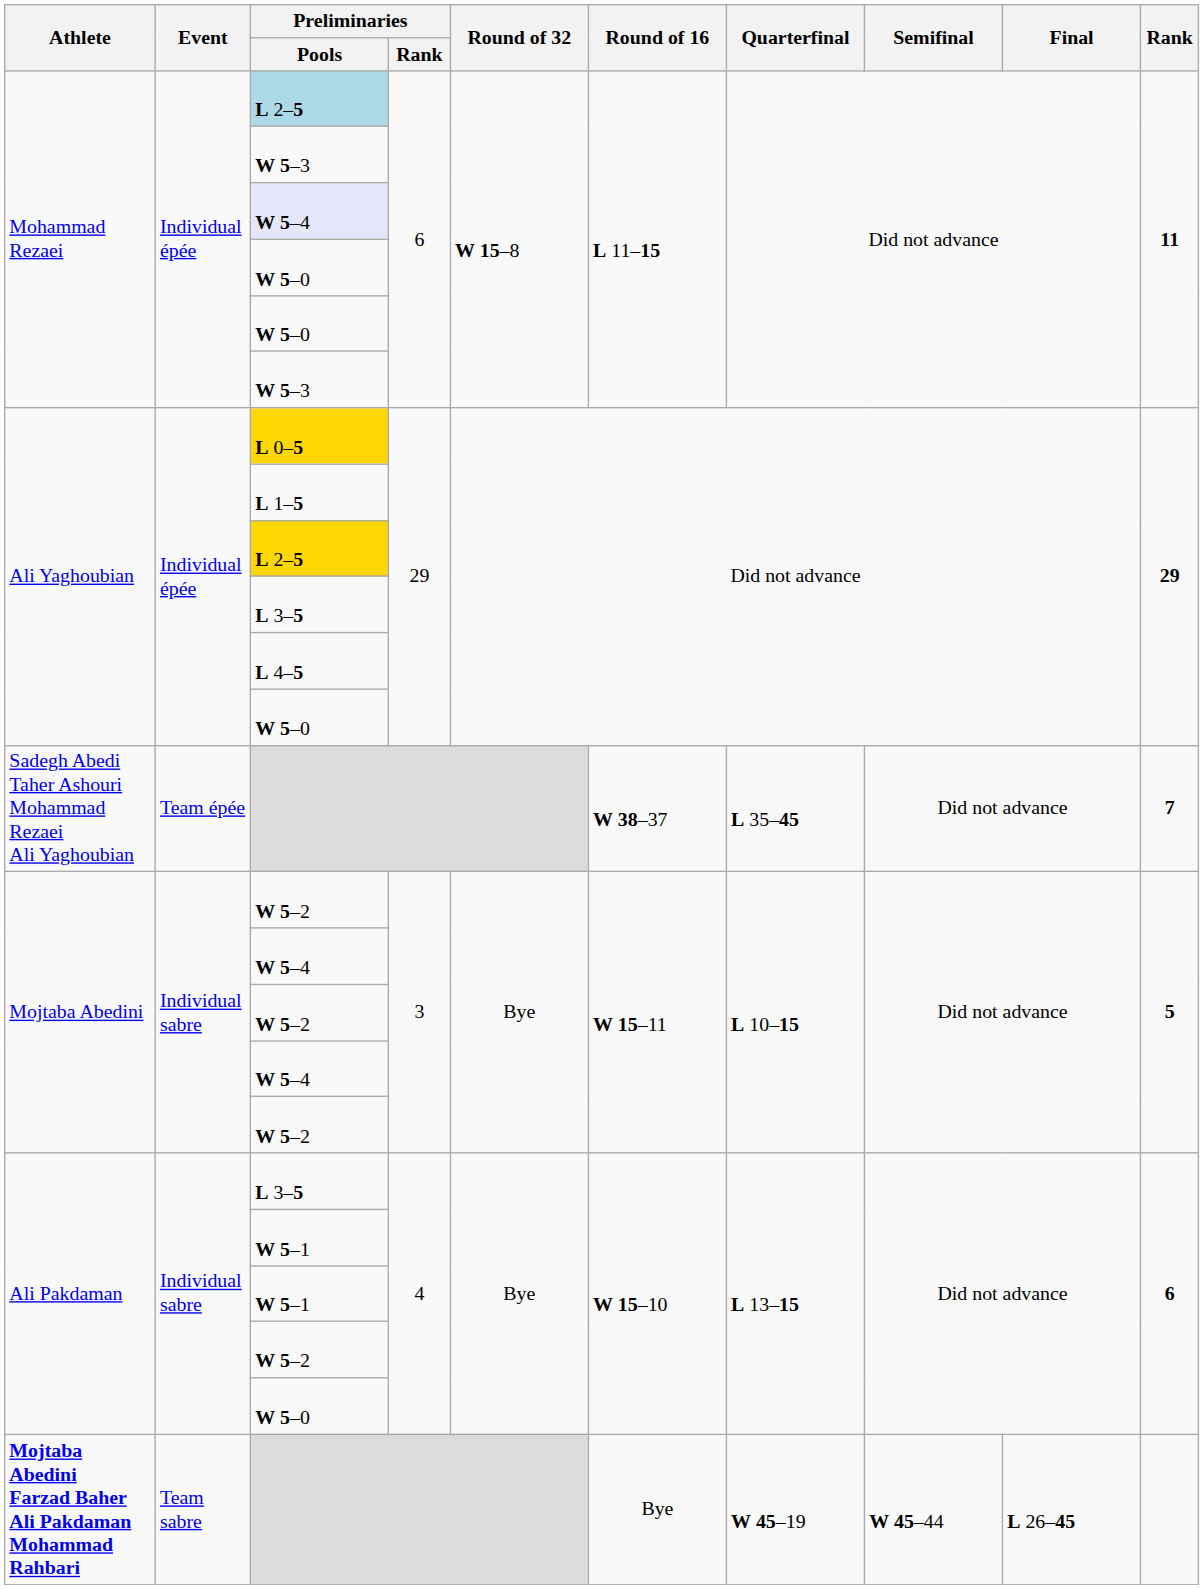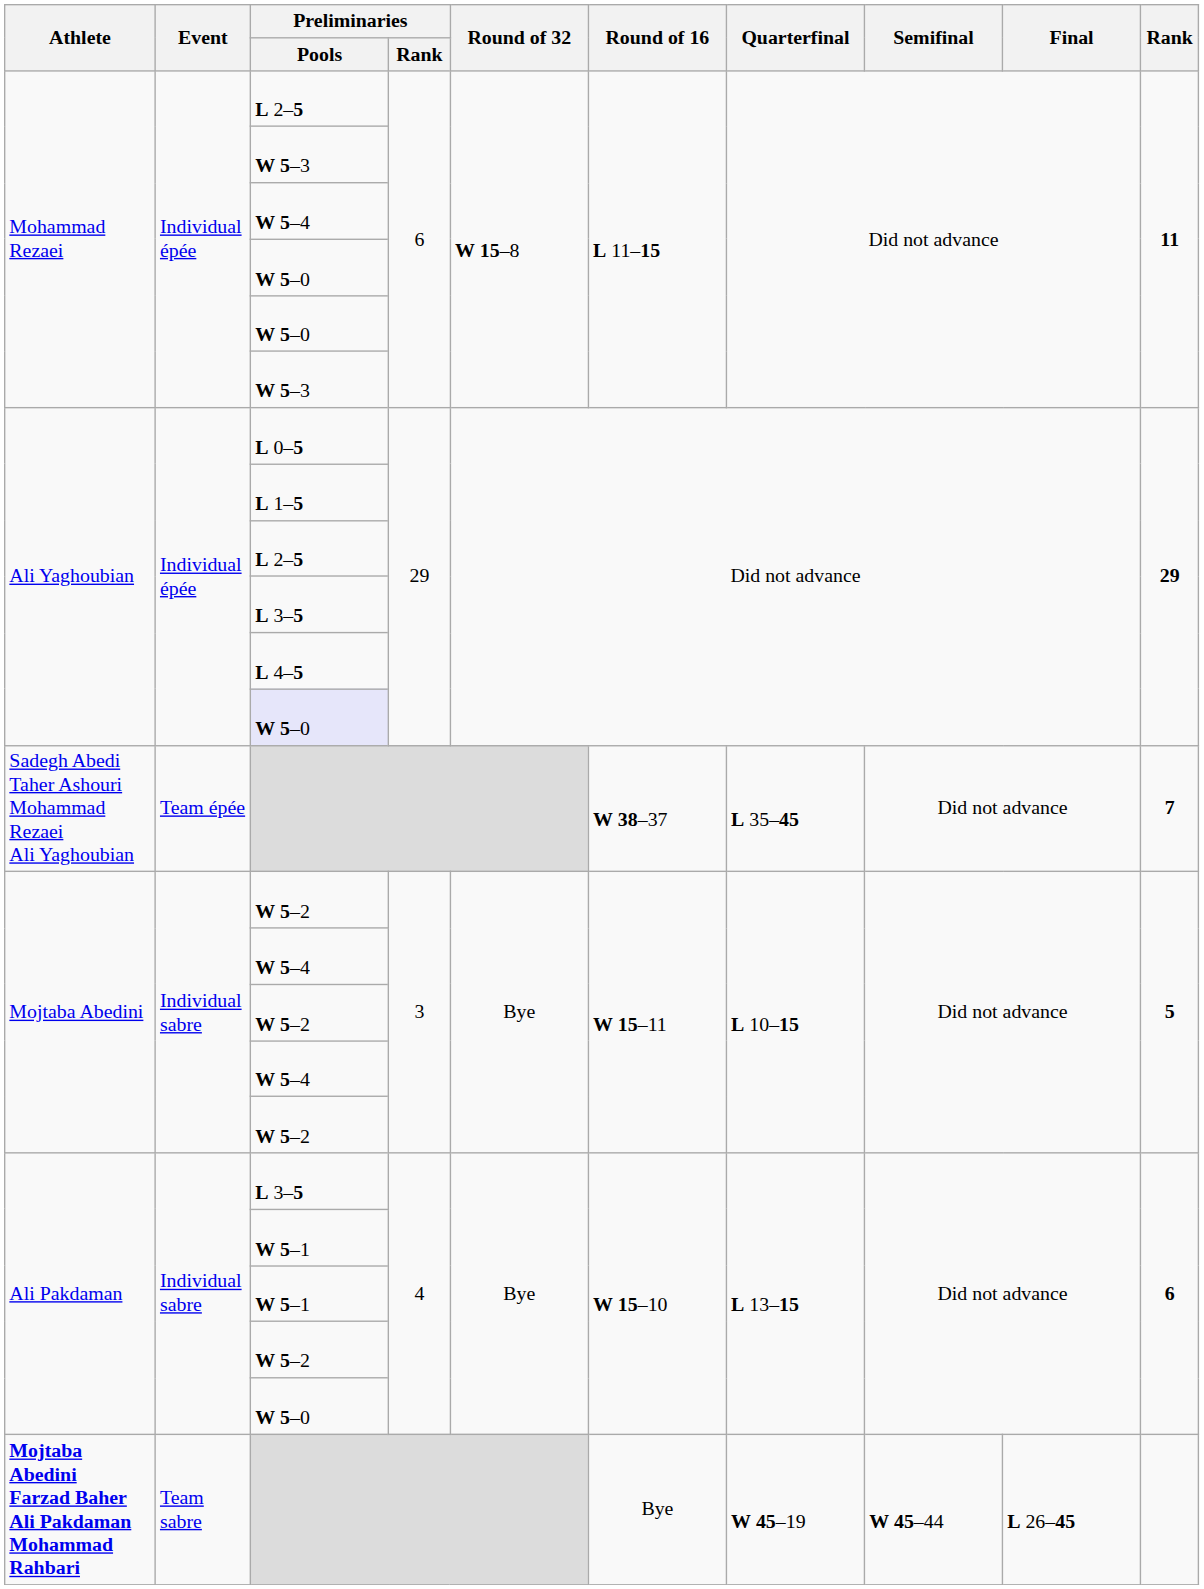(279, 110) lightblue background -> (279, 110) no background
(283, 222) lavender background -> (283, 222) no background
(279, 447) gold background -> (279, 447) no background
(279, 560) gold background -> (279, 560) no background
(283, 728) no background -> (283, 728) lavender background
